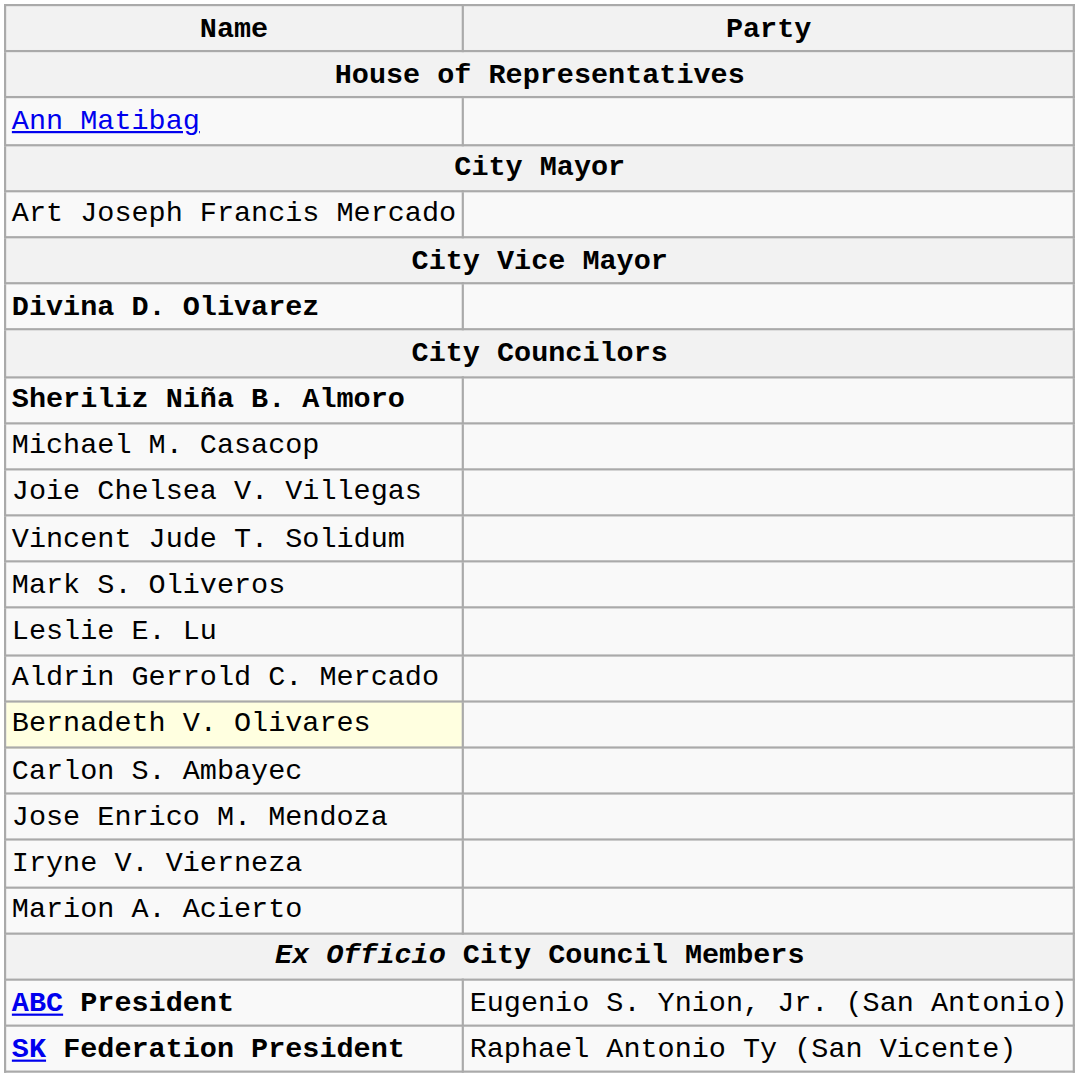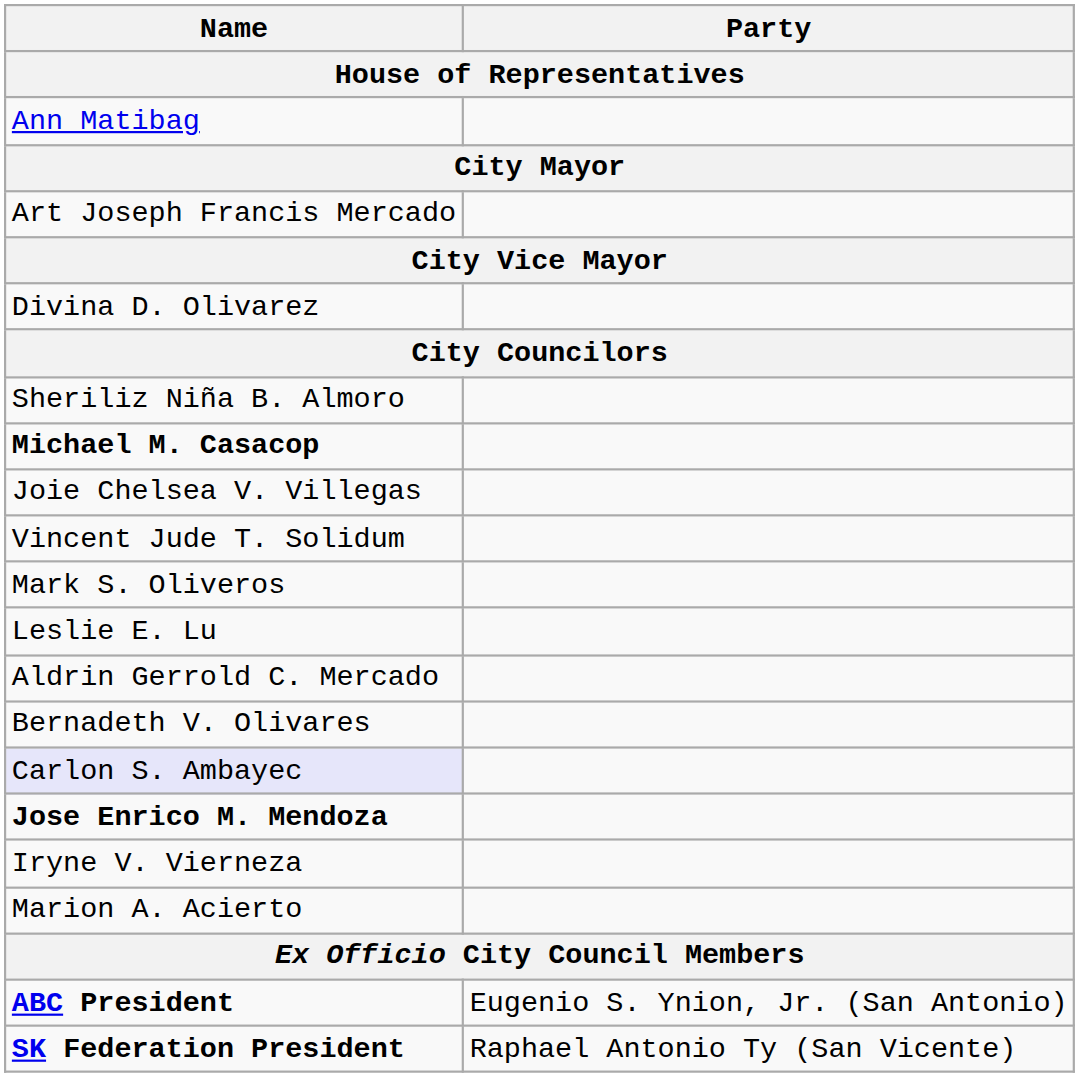(166, 307) bold -> (166, 307) normal
(208, 400) bold -> (208, 400) normal
(166, 446) normal -> (166, 446) bold
(191, 724) lightyellow background -> (191, 724) no background
(157, 771) no background -> (157, 771) lavender background
(200, 817) normal -> (200, 817) bold
